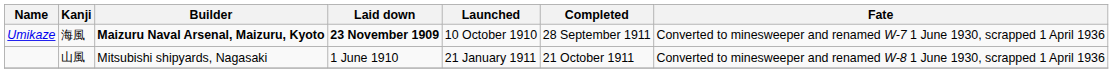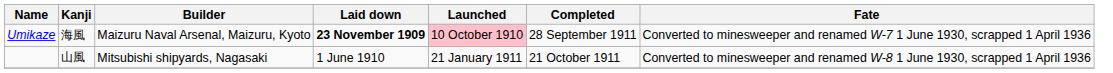(211, 35) bold -> (204, 35) normal
(491, 35) no background -> (477, 35) pink background
